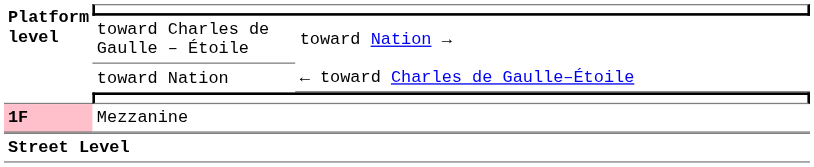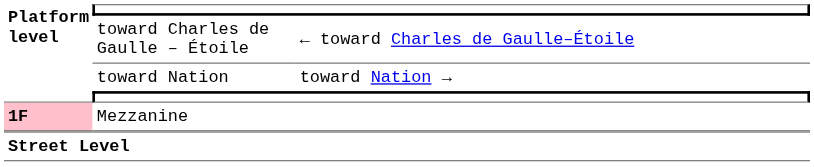(376, 40) toward Nation → -> (467, 39) ← toward Charles de Gaulle–Étoile
(467, 77) ← toward Charles de Gaulle–Étoile -> (376, 77) toward Nation →
